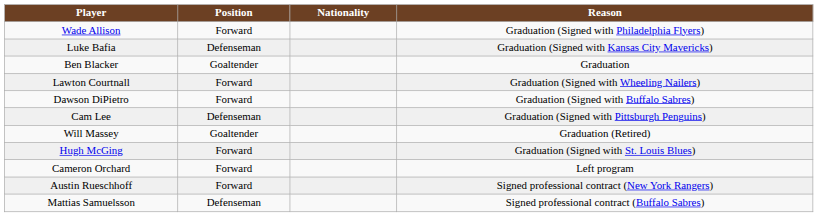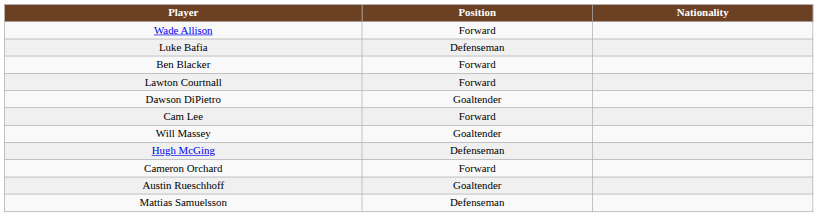- column: (605, 13)
(234, 64) Goaltender -> (477, 64) Forward
(234, 99) Forward -> (477, 99) Goaltender
(234, 116) Defenseman -> (477, 116) Forward
(234, 151) Forward -> (477, 151) Defenseman
(234, 185) Forward -> (477, 185) Goaltender
